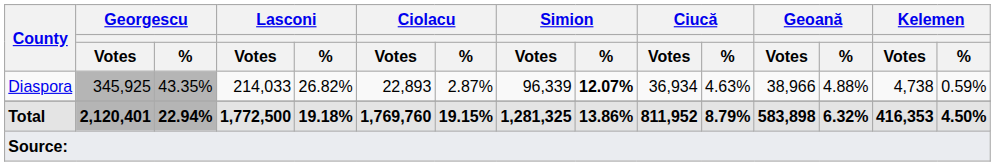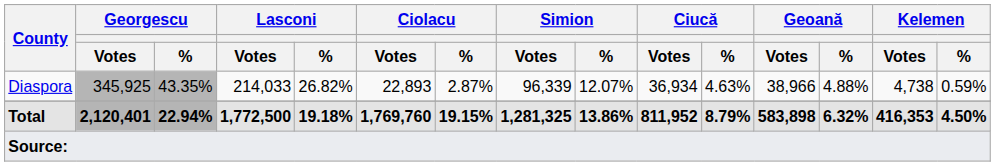(606, 87) bold -> (606, 87) normal
